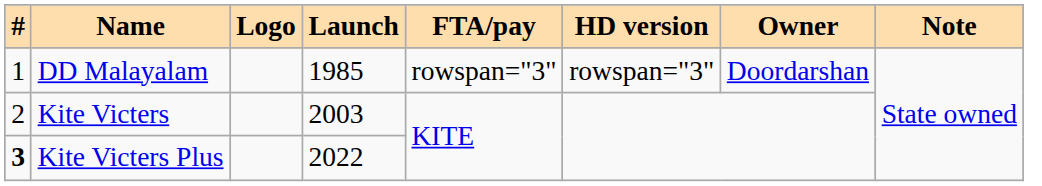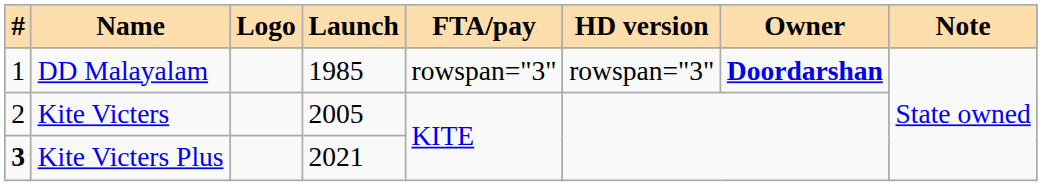(798, 69) normal -> (805, 69) bold
(336, 113) 2003 -> (336, 113) 2005
(336, 157) 2022 -> (336, 157) 2021
